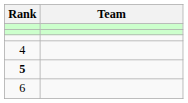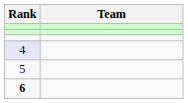(22, 50) no background -> (22, 50) lavender background
(22, 69) bold -> (22, 69) normal
(22, 88) normal -> (22, 88) bold
